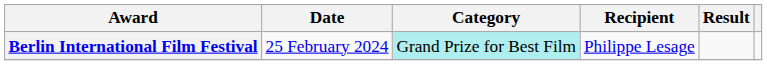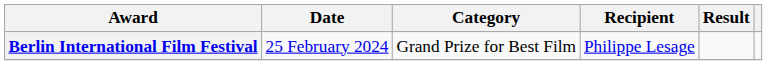(486, 45) paleturquoise background -> (486, 45) no background
